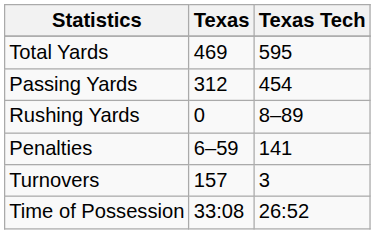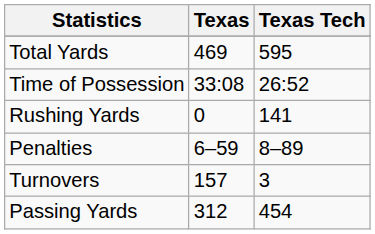rows swapped: (73, 84) <-> (97, 212)
(281, 116) 8–89 -> (276, 116) 141
(276, 148) 141 -> (281, 148) 8–89
